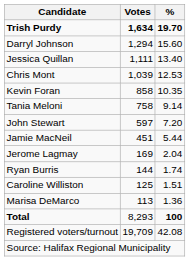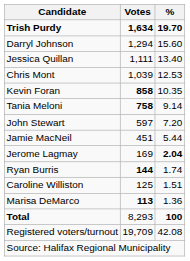(145, 91) normal -> (145, 91) bold
(145, 106) normal -> (145, 106) bold
(173, 153) normal -> (173, 153) bold
(145, 169) normal -> (145, 169) bold
(145, 201) normal -> (145, 201) bold
